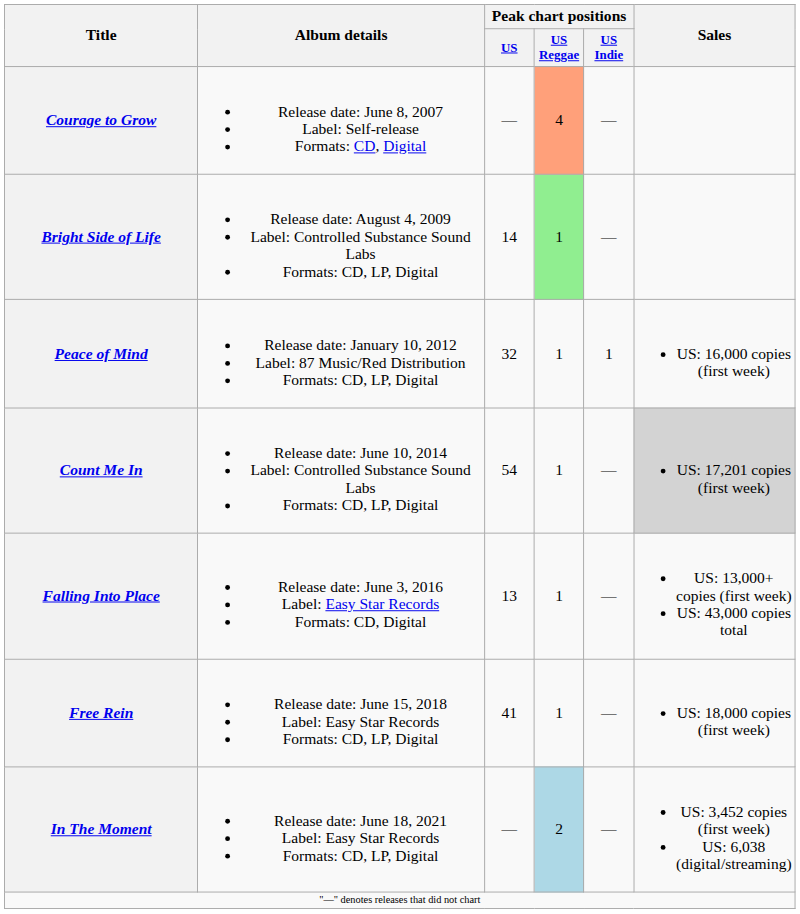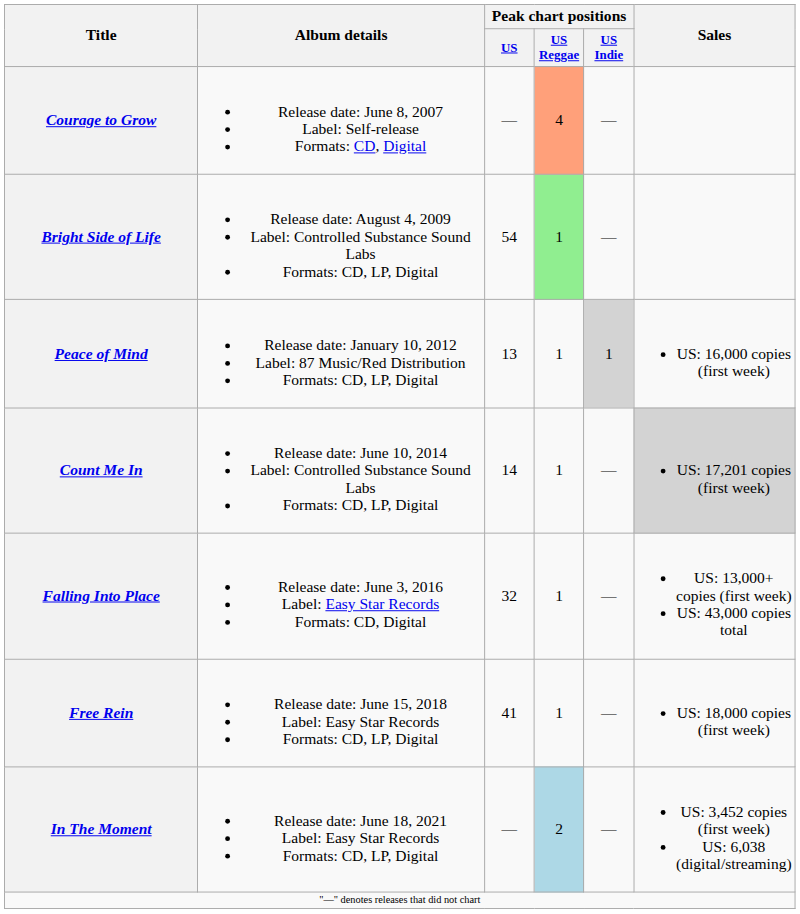(509, 237) 14 -> (509, 237) 54
(509, 353) 32 -> (509, 353) 13
(609, 353) no background -> (609, 353) lightgrey background
(509, 470) 54 -> (509, 470) 14
(509, 596) 13 -> (509, 596) 32
